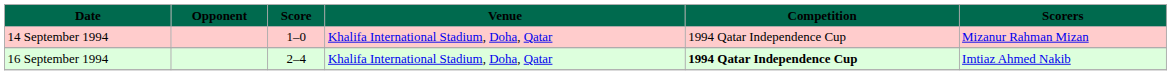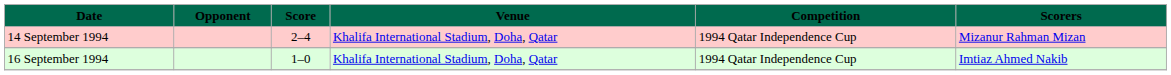(296, 37) 1–0 -> (301, 37) 2–4
(296, 58) 2–4 -> (301, 58) 1–0
(773, 58) bold -> (778, 58) normal
